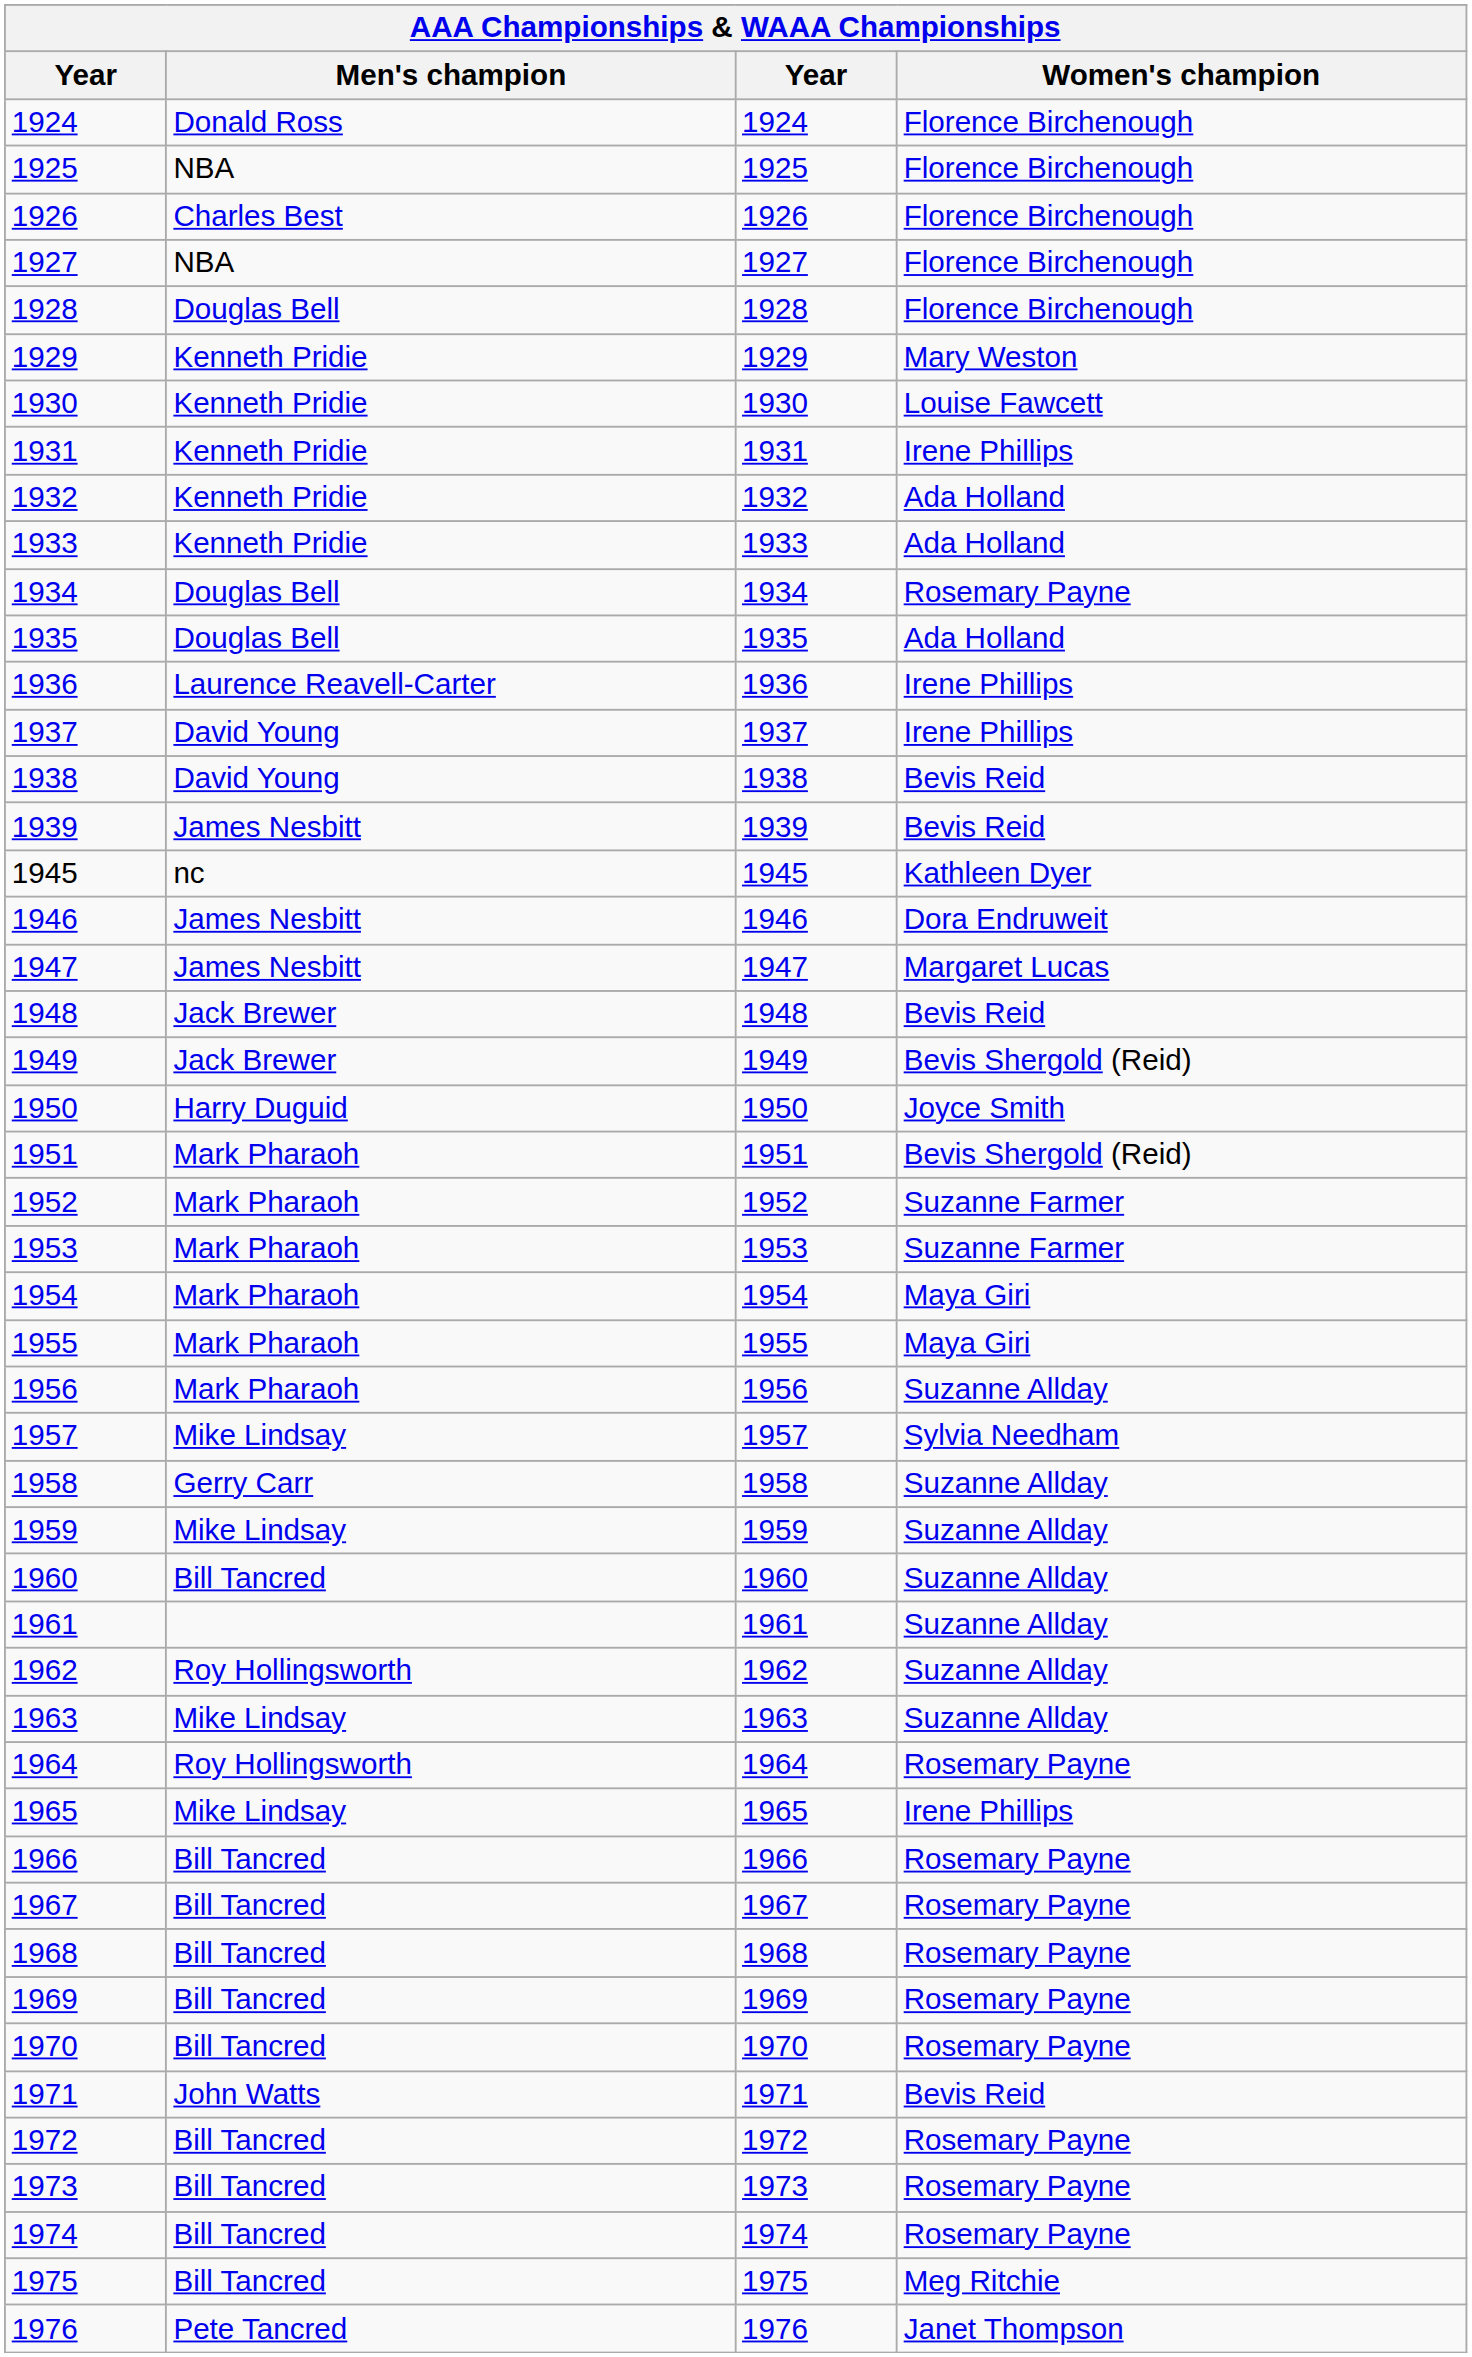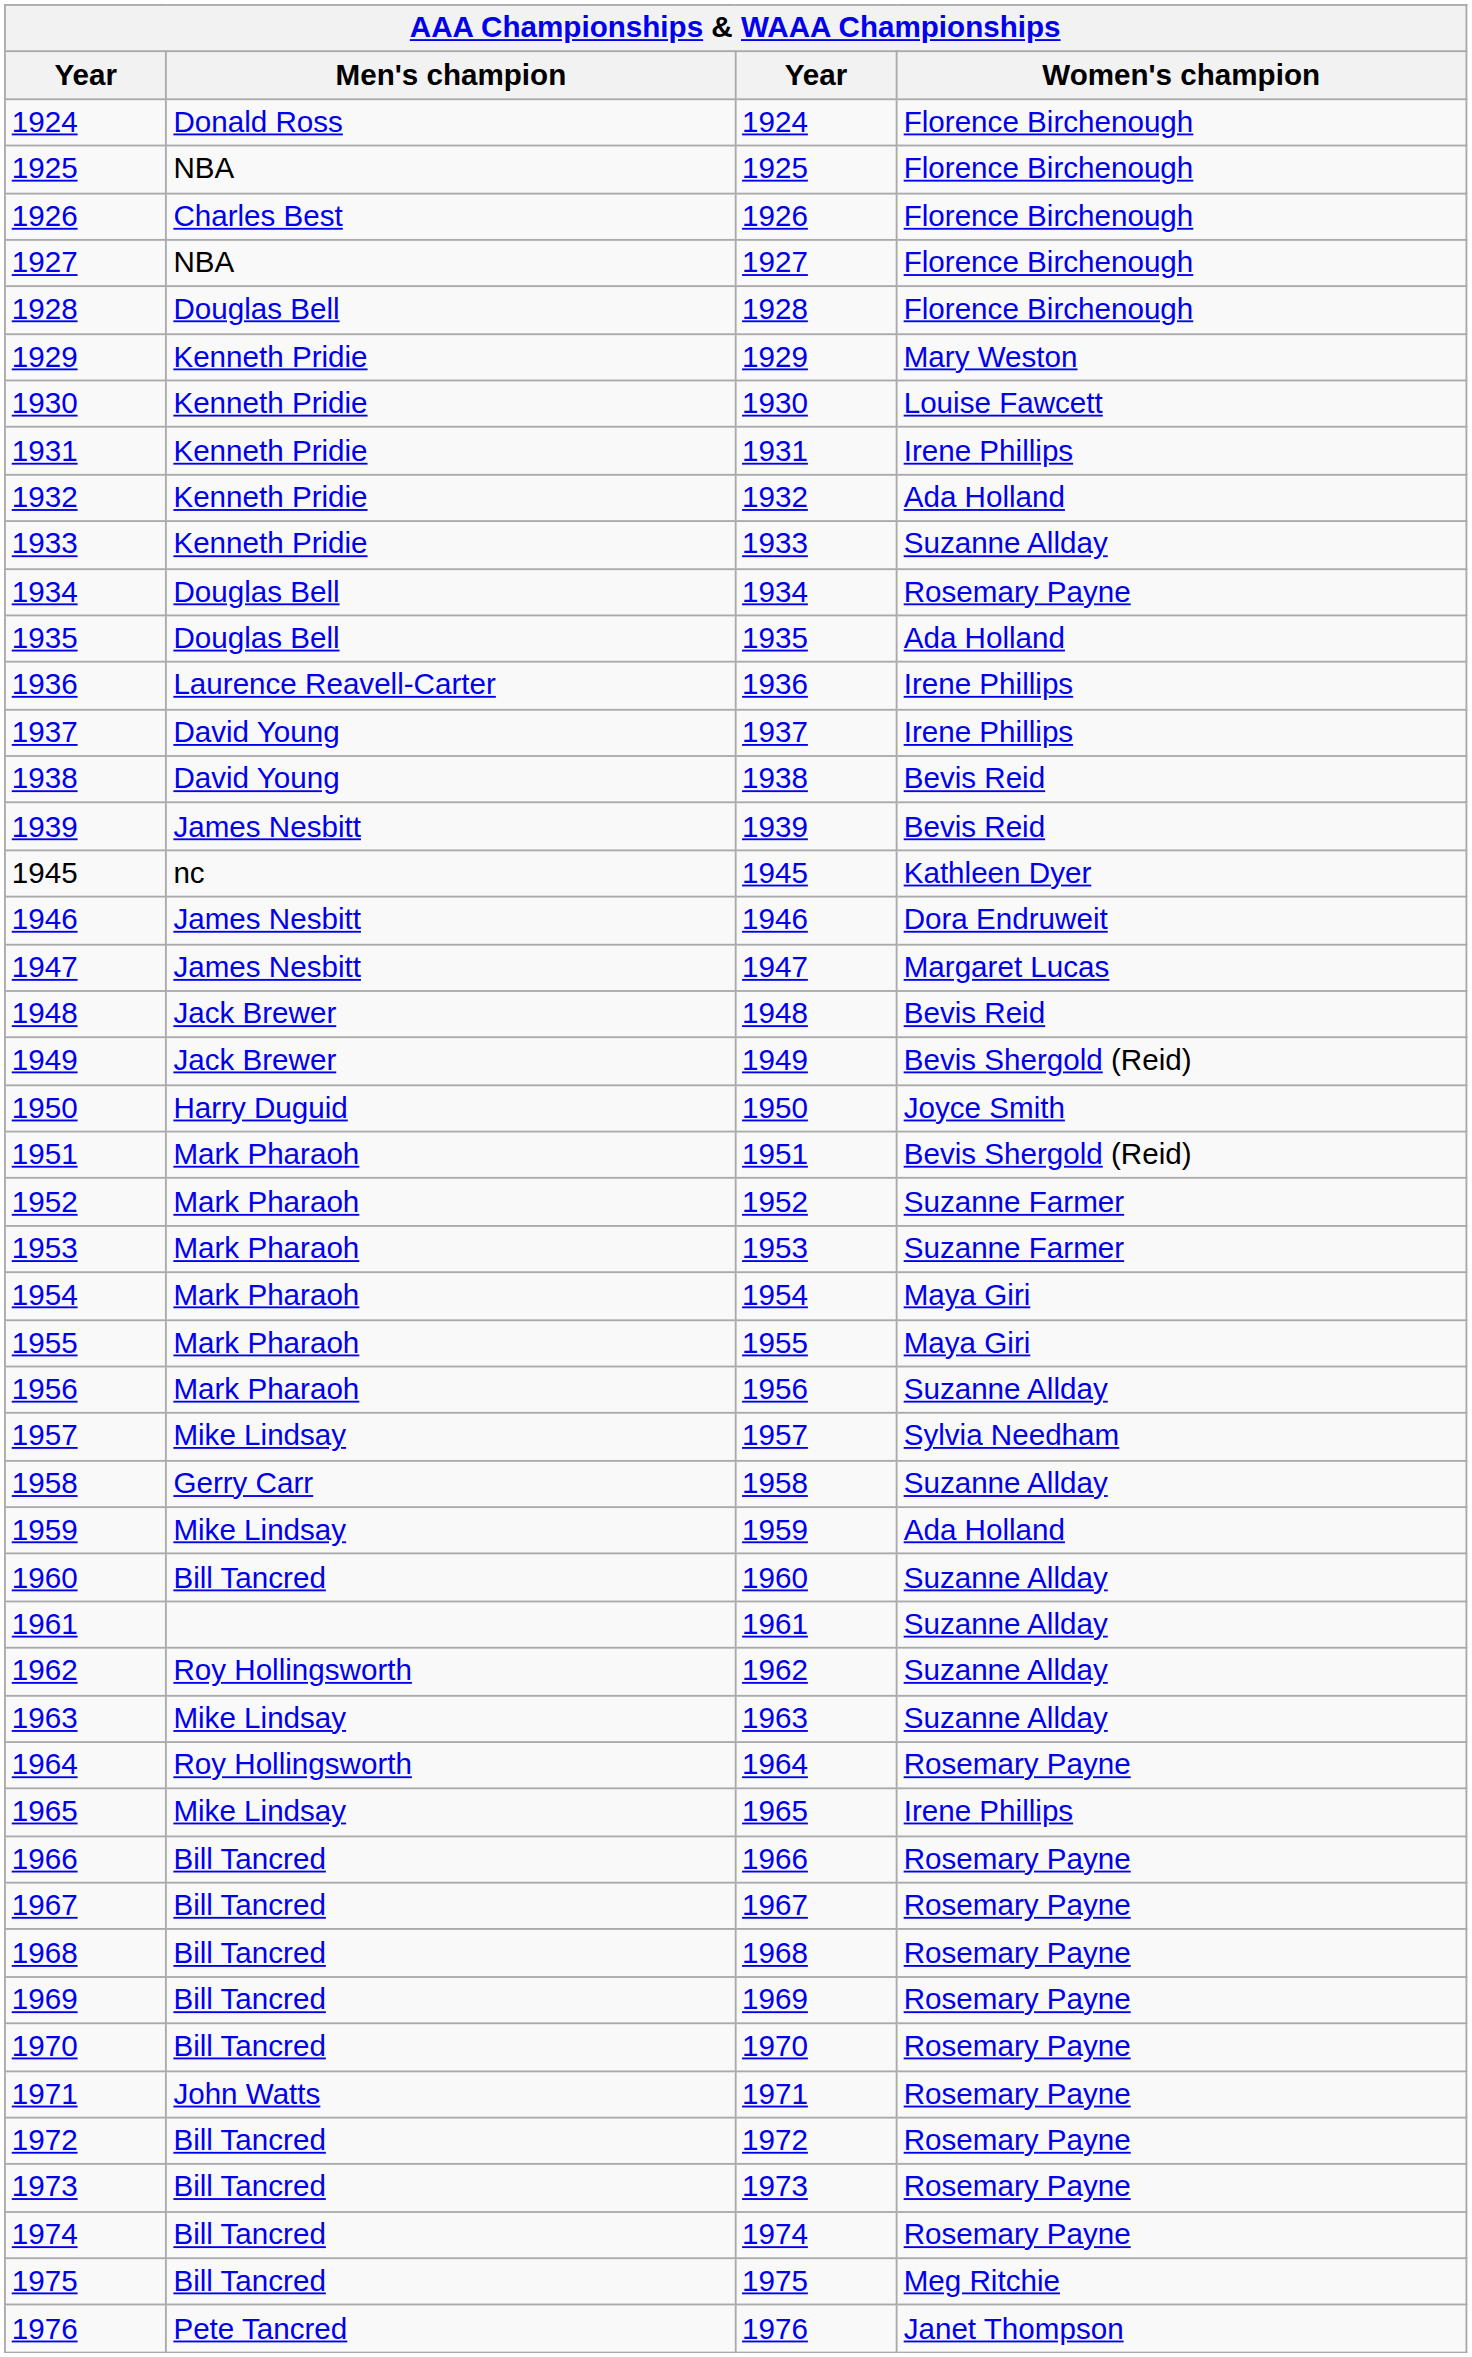(984, 544) Ada Holland -> (1006, 544) Suzanne Allday
(1006, 1530) Suzanne Allday -> (984, 1530) Ada Holland
(974, 2093) Bevis Reid -> (1017, 2093) Rosemary Payne
